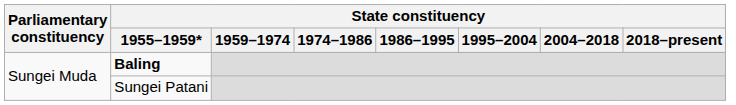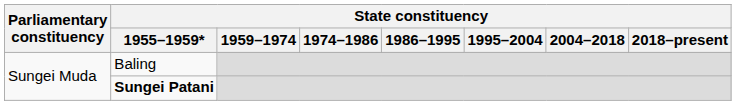(137, 64) bold -> (135, 64) normal
(161, 87) normal -> (164, 87) bold
